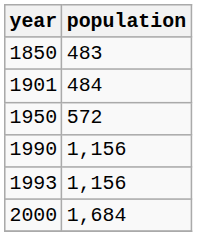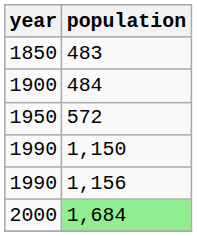(33, 86) 1901 -> (33, 86) 1900
(97, 151) 1,156 -> (97, 151) 1,150
(33, 183) 1993 -> (33, 183) 1990
(97, 215) no background -> (97, 215) lightgreen background
